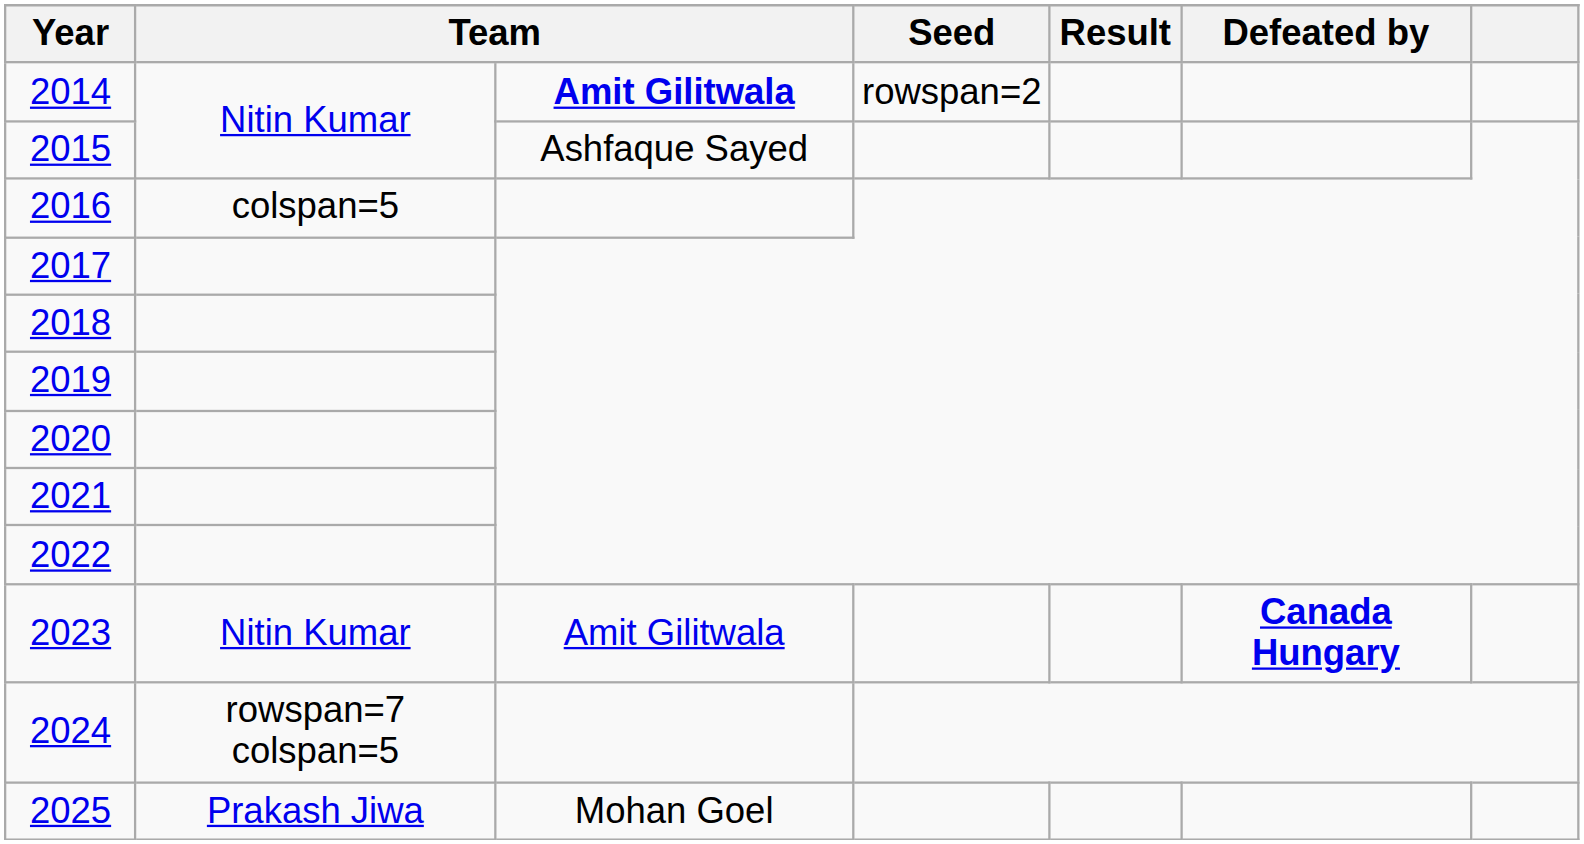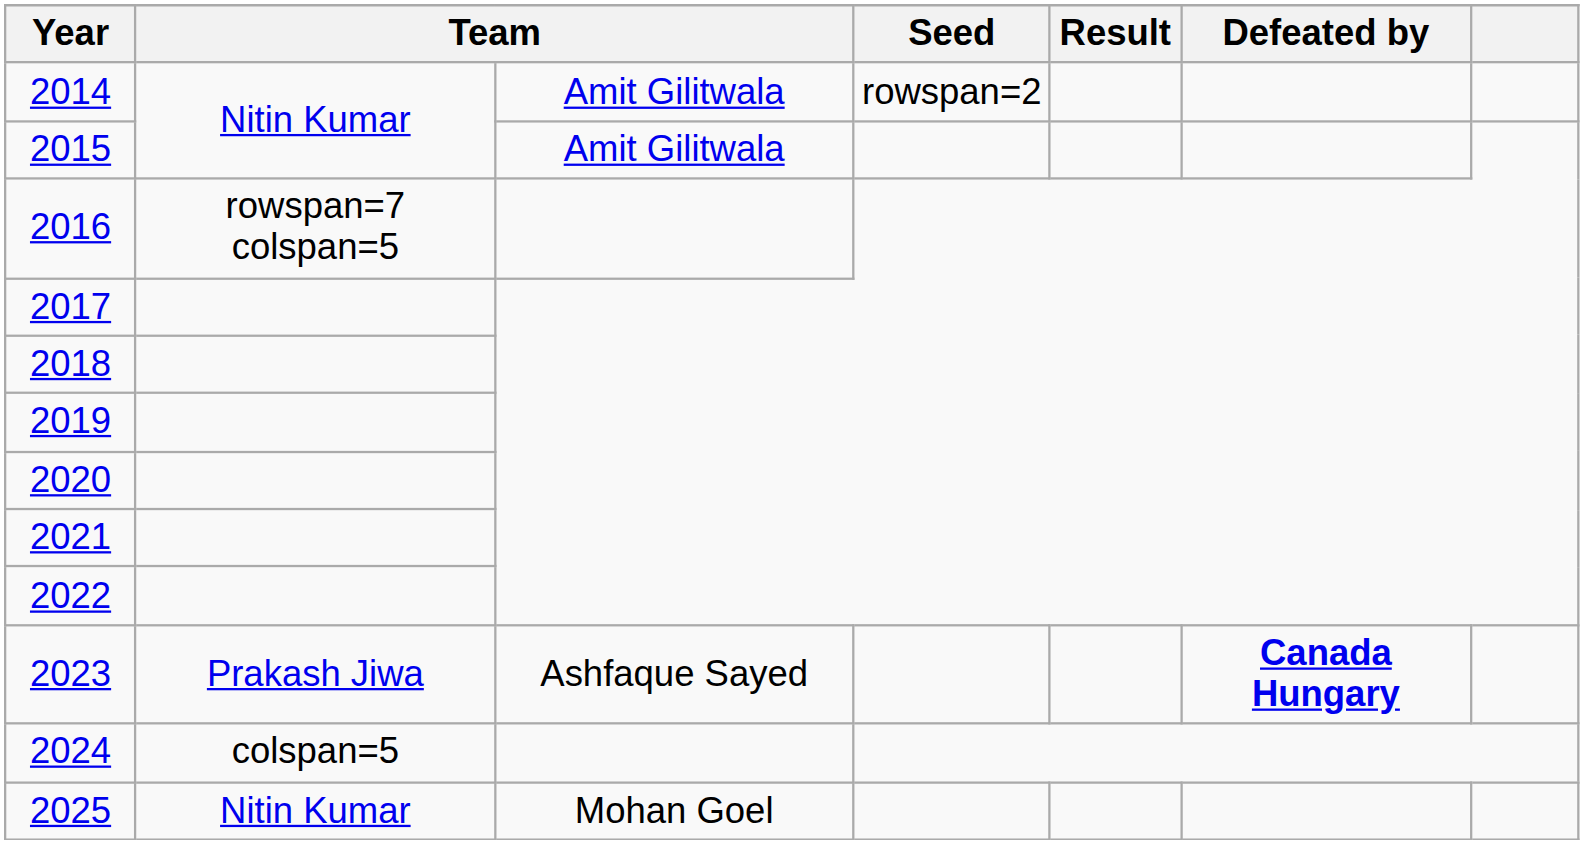(674, 91) bold -> (674, 91) normal
(674, 149) Ashfaque Sayed -> (674, 149) Amit Gilitwala
(315, 206) colspan=5 -> (315, 227) rowspan=7 colspan=5
(315, 632) Nitin Kumar -> (315, 673) Prakash Jiwa
(674, 632) Amit Gilitwala -> (674, 673) Ashfaque Sayed
(315, 731) rowspan=7 colspan=5 -> (315, 751) colspan=5
(315, 809) Prakash Jiwa -> (315, 809) Nitin Kumar
